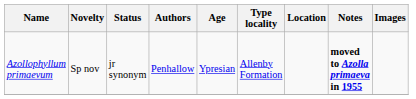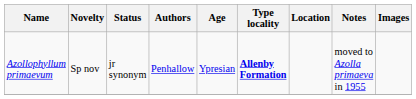(261, 69) normal -> (263, 69) bold
(350, 69) bold -> (354, 69) normal
